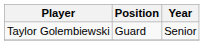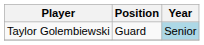(180, 31) no background -> (180, 31) lightblue background
